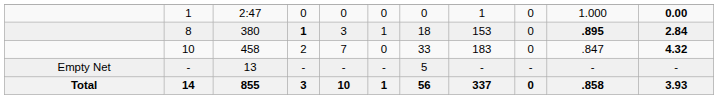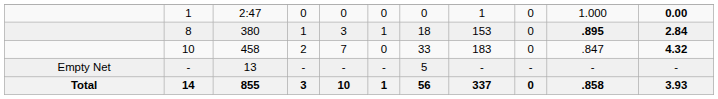(303, 31) bold -> (303, 31) normal
